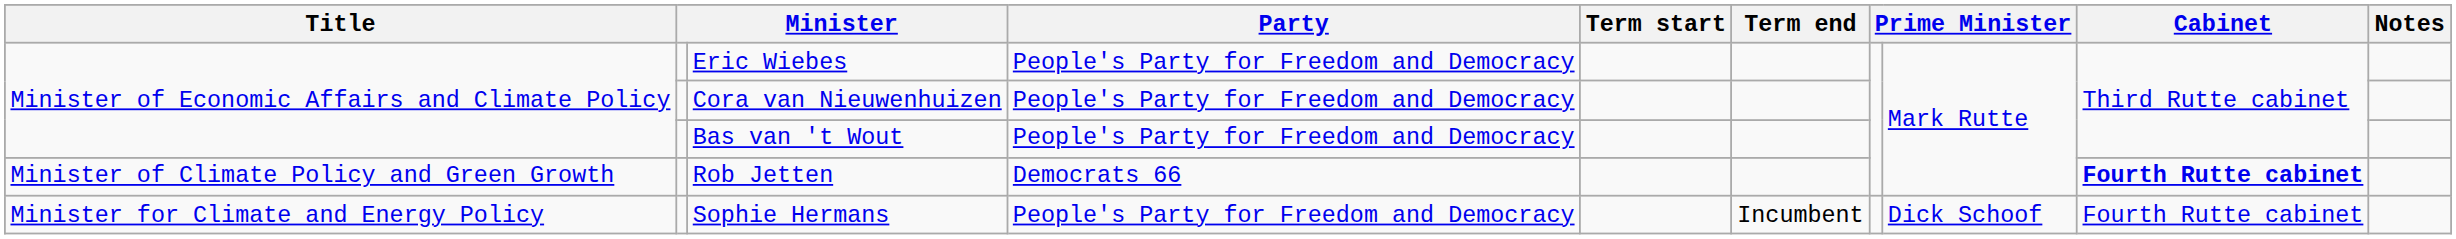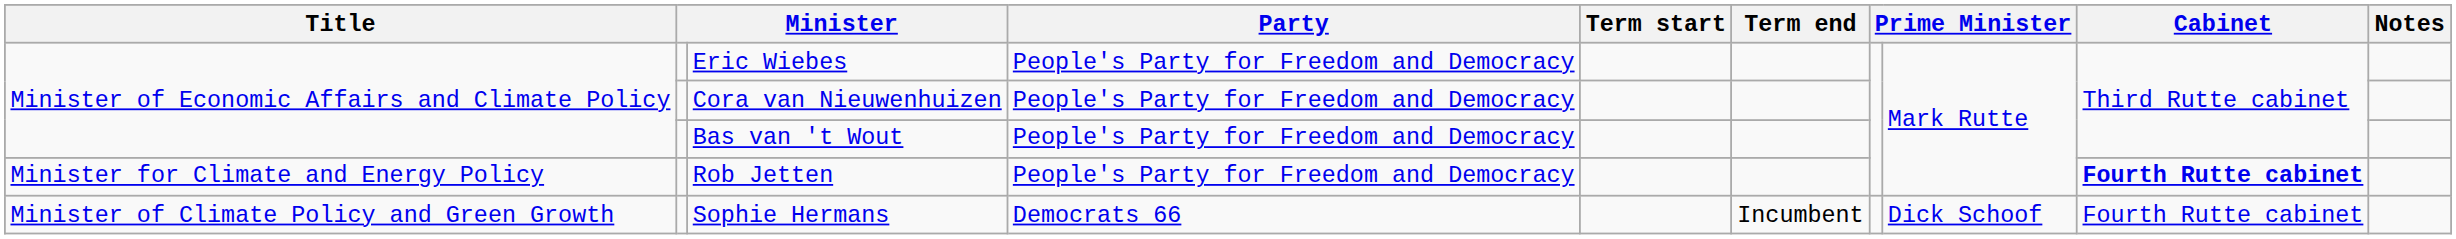(312, 177) Minister of Climate Policy and Green Growth -> (277, 177) Minister for Climate and Energy Policy
(1097, 177) Democrats 66 -> (1294, 177) People's Party for Freedom and Democracy
(277, 215) Minister for Climate and Energy Policy -> (312, 215) Minister of Climate Policy and Green Growth
(1294, 215) People's Party for Freedom and Democracy -> (1097, 215) Democrats 66
